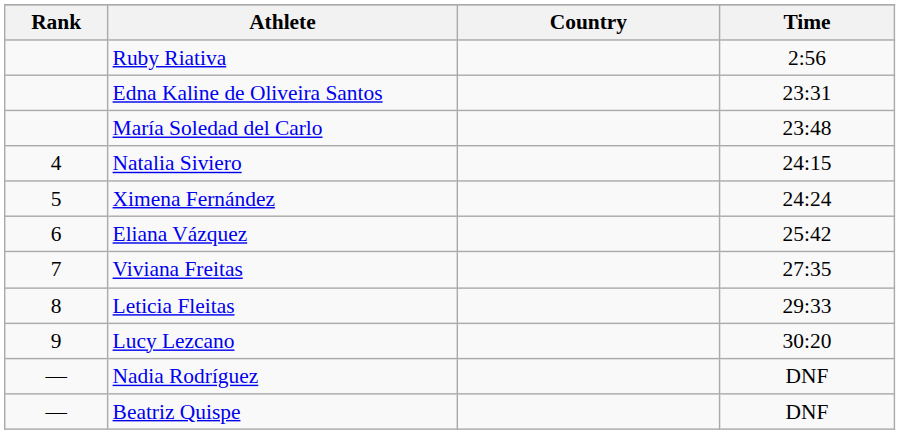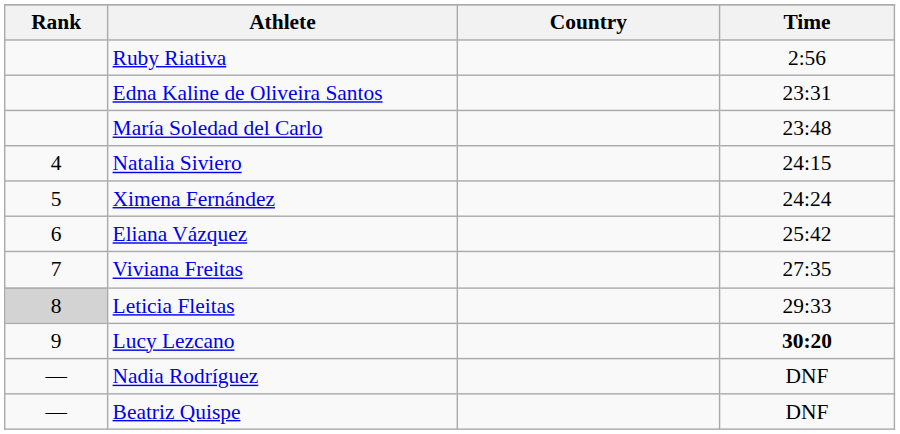(56, 305) no background -> (56, 305) lightgrey background
(807, 340) normal -> (807, 340) bold
